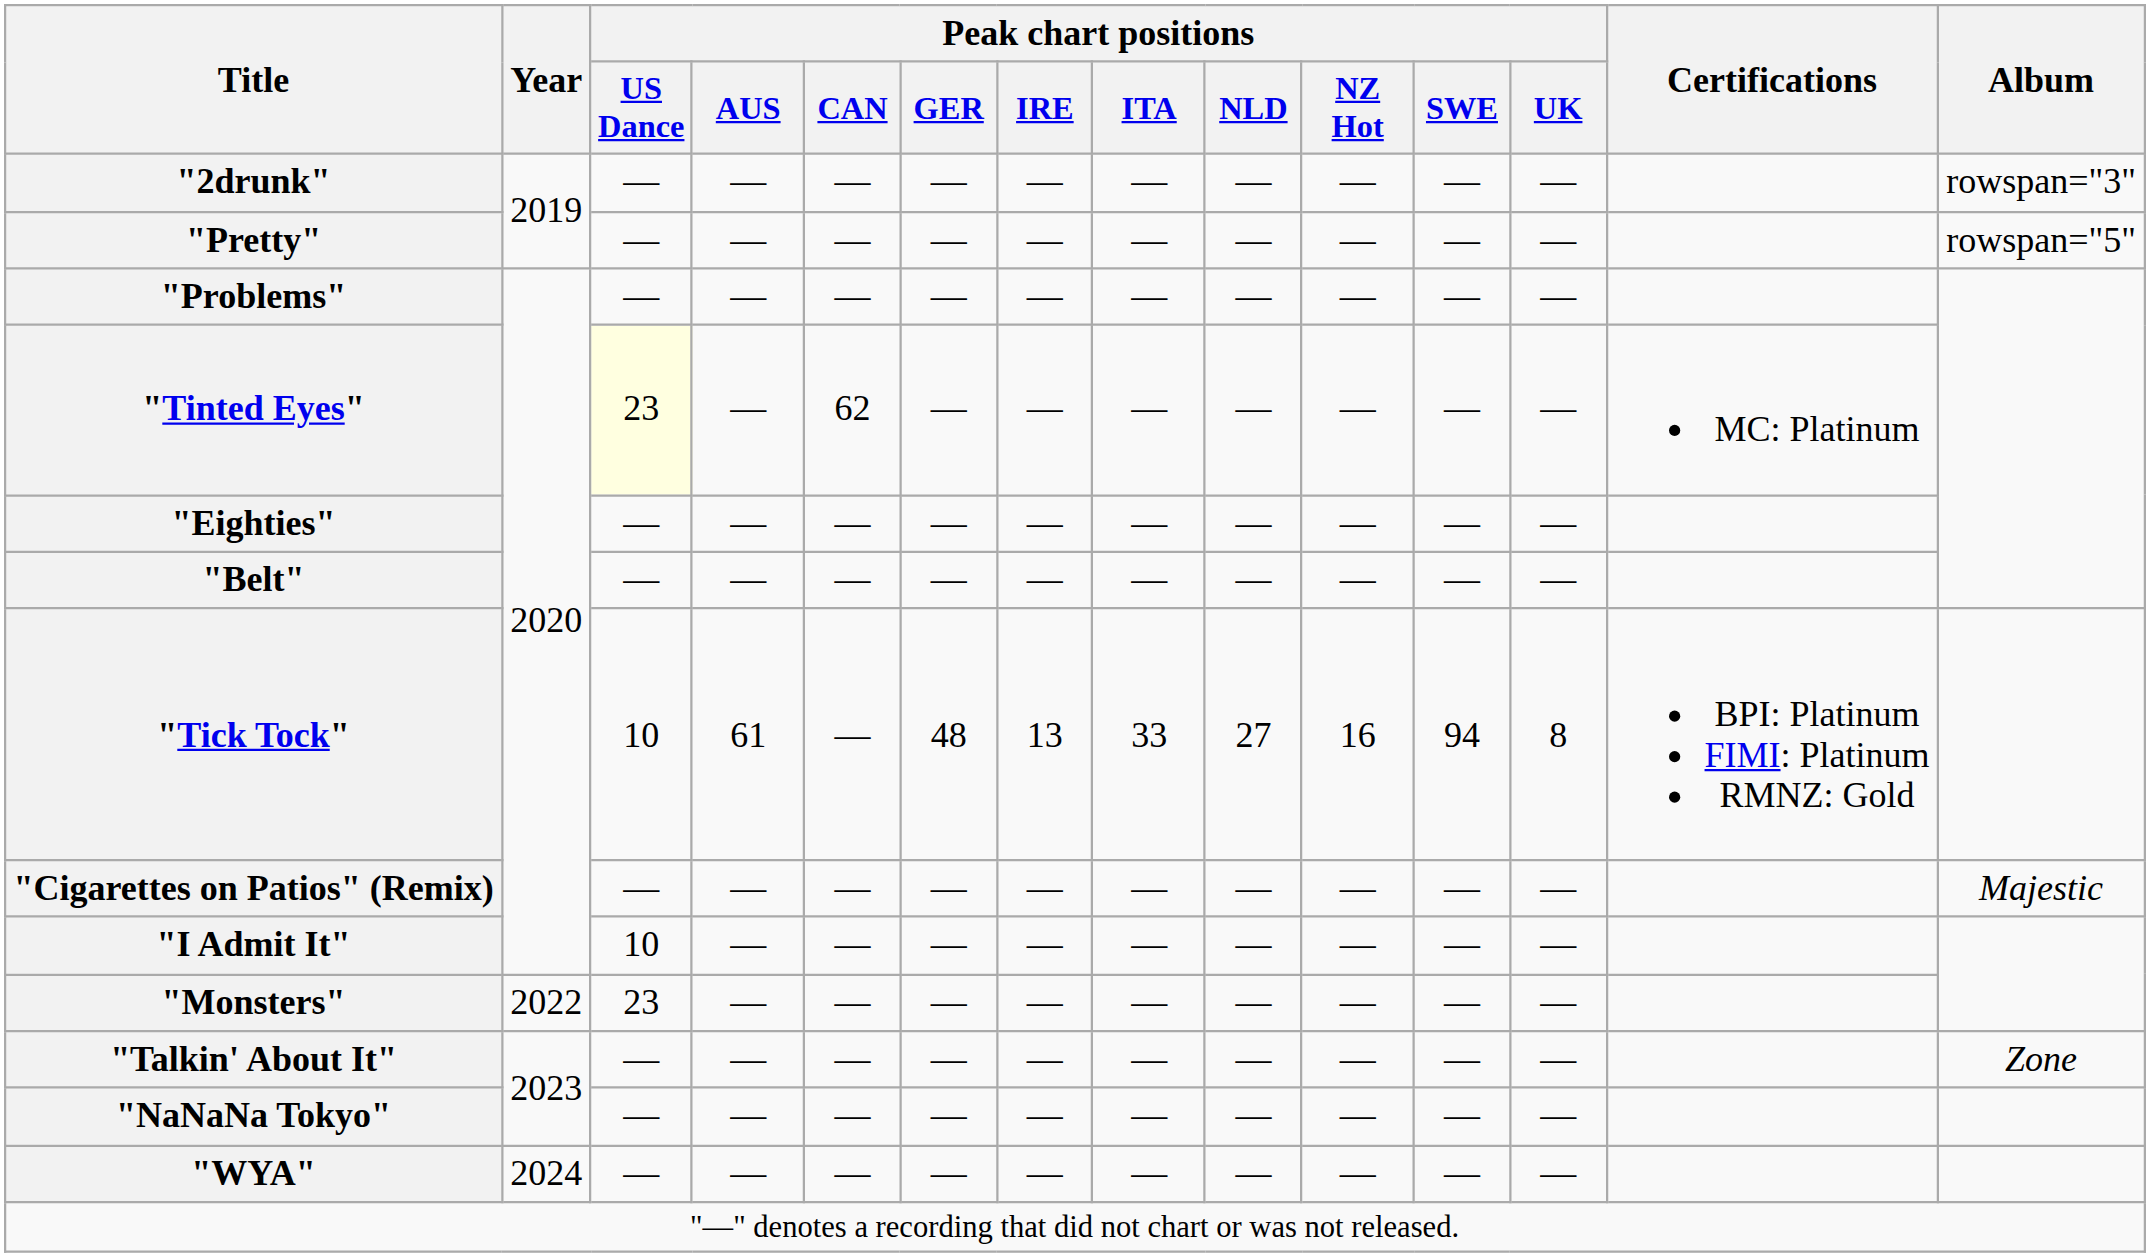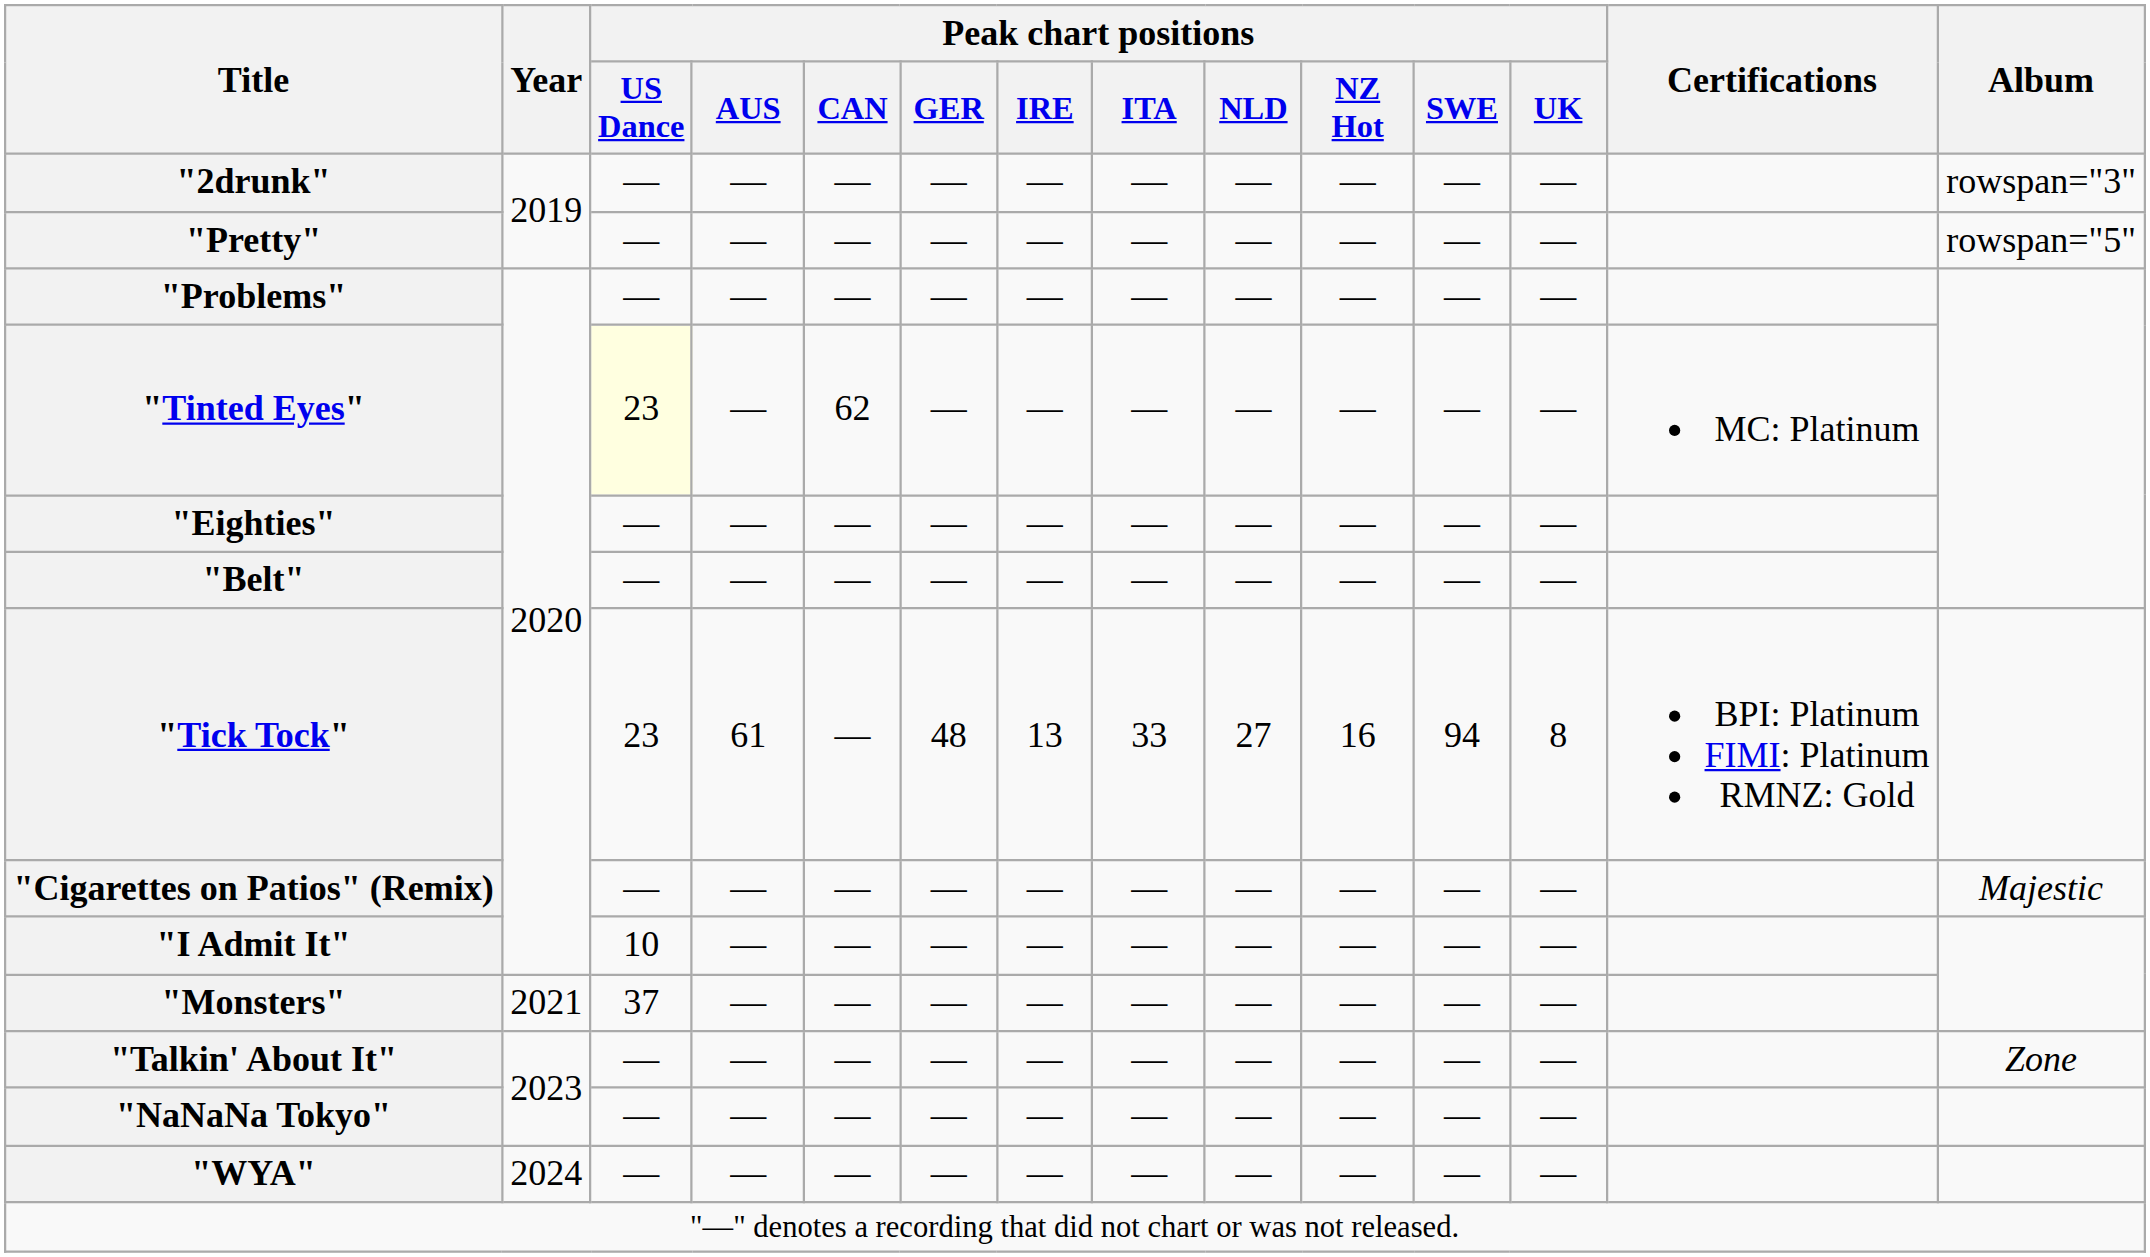(641, 733) 10 -> (641, 733) 23
(546, 1001) 2022 -> (546, 1001) 2021
(641, 1001) 23 -> (641, 1001) 37
